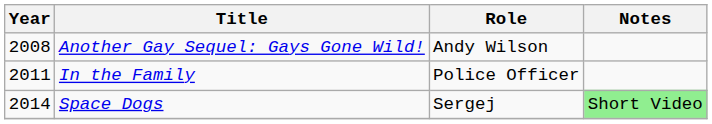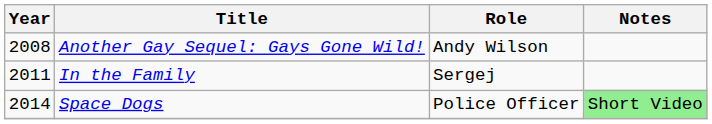(506, 76) Police Officer -> (464, 76) Sergej
(464, 104) Sergej -> (506, 104) Police Officer
